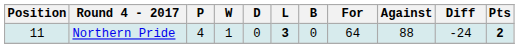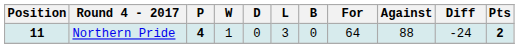(37, 34) normal -> (37, 34) bold
(201, 34) normal -> (201, 34) bold
(285, 34) bold -> (285, 34) normal
